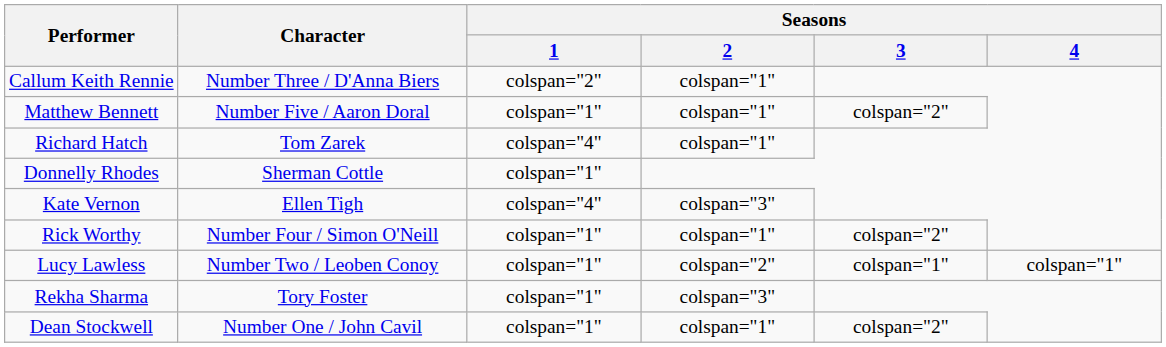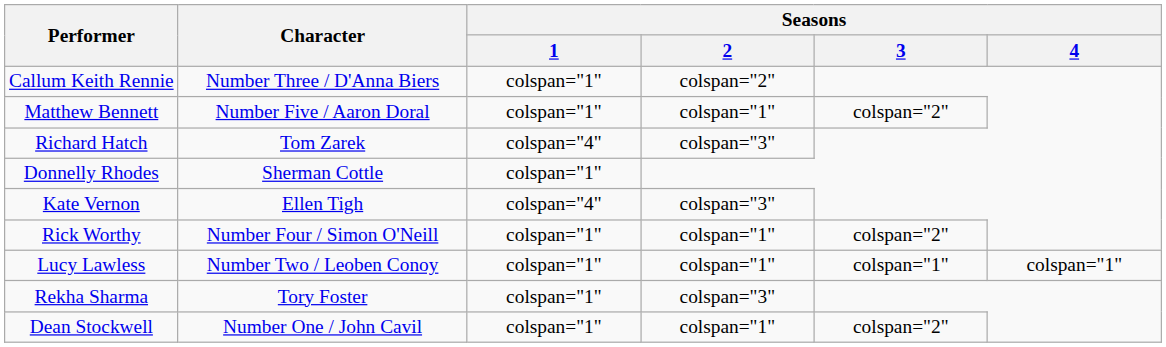(554, 81) colspan="2" -> (554, 81) colspan="1"
(727, 81) colspan="1" -> (727, 81) colspan="2"
(727, 142) colspan="1" -> (727, 142) colspan="3"
(727, 265) colspan="2" -> (727, 265) colspan="1"
